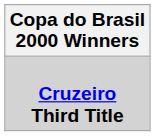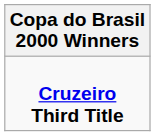(77, 104) lightgrey background -> (77, 104) no background
